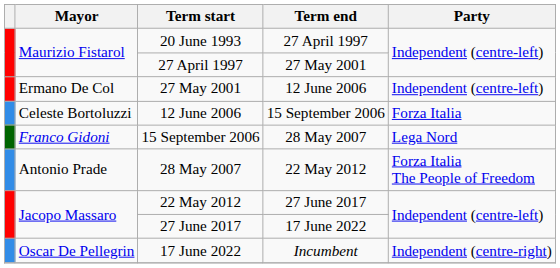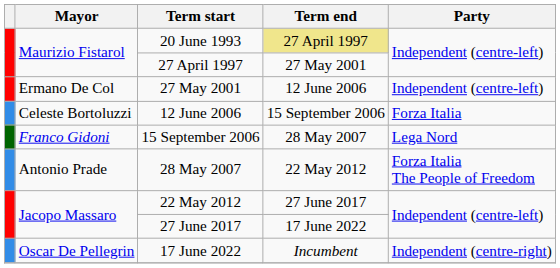(326, 40) no background -> (326, 40) khaki background
